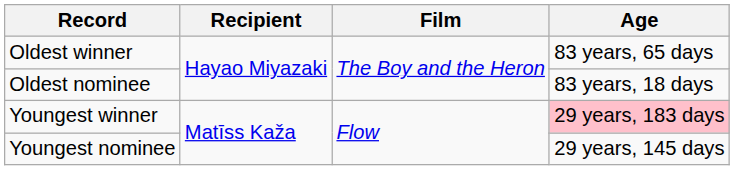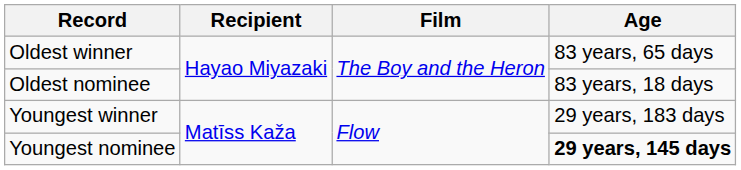(639, 116) pink background -> (639, 116) no background
(639, 148) normal -> (643, 148) bold
